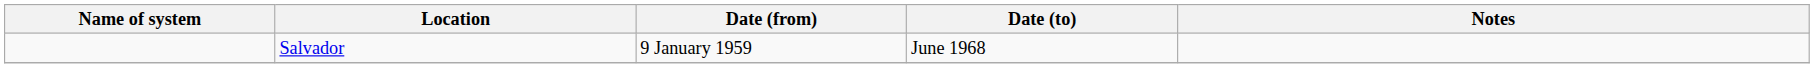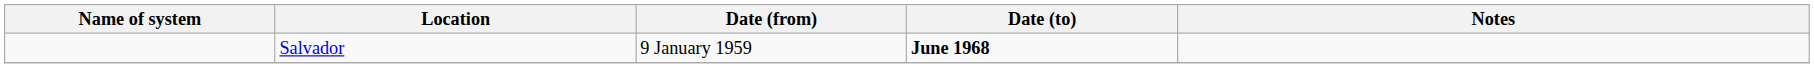(948, 47) normal -> (950, 47) bold
